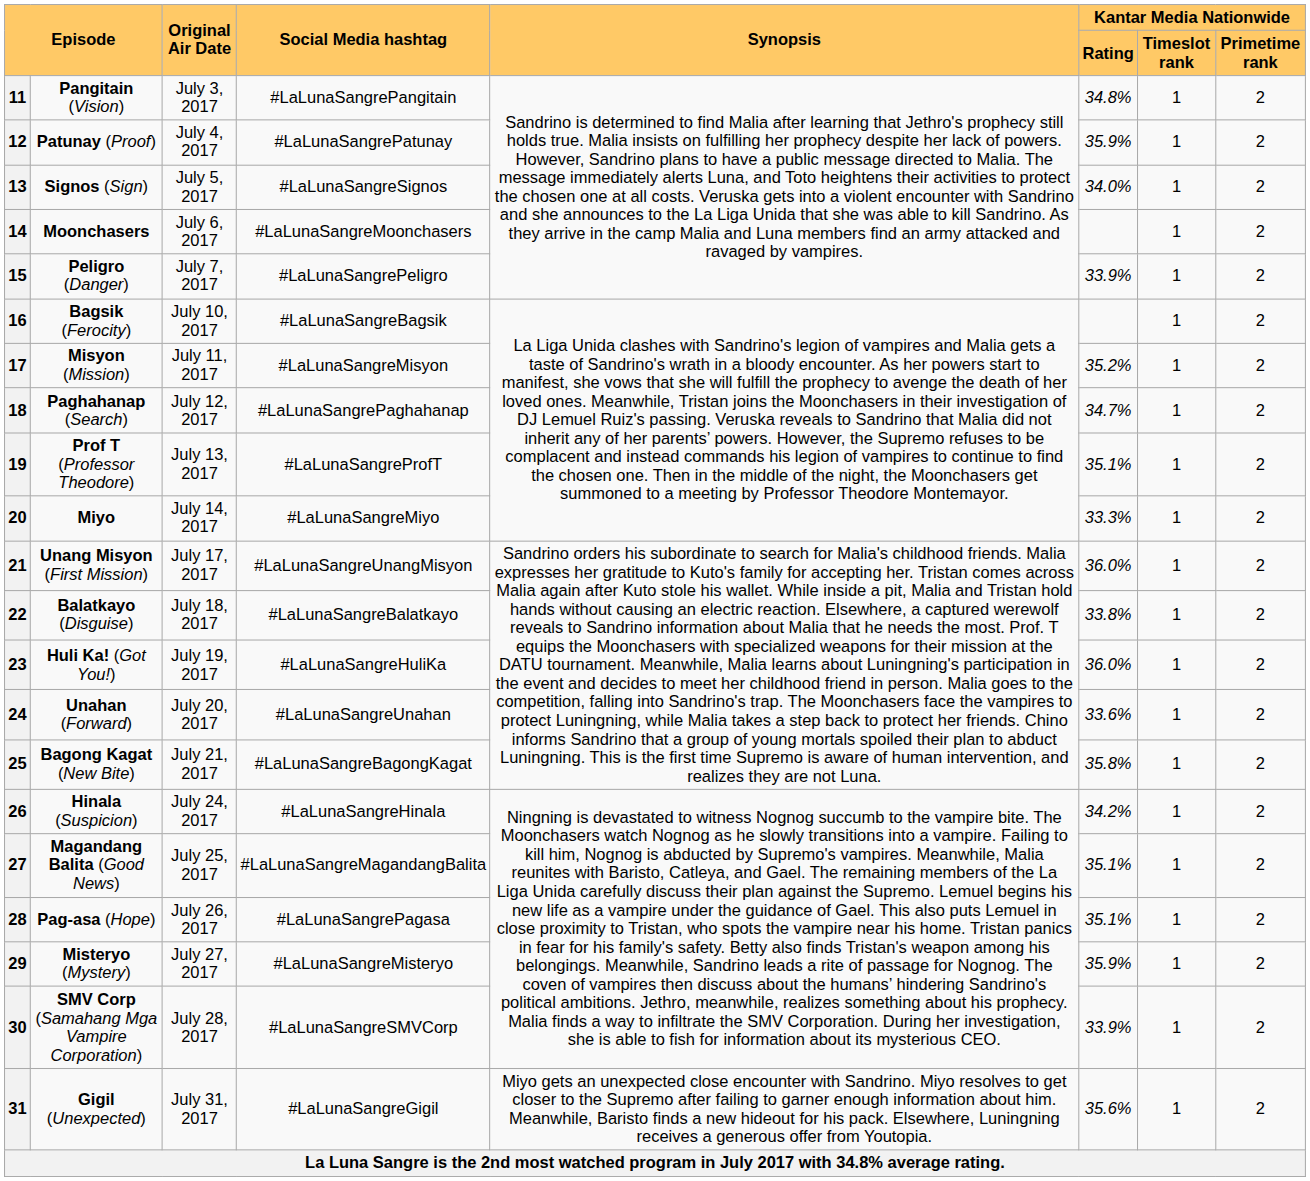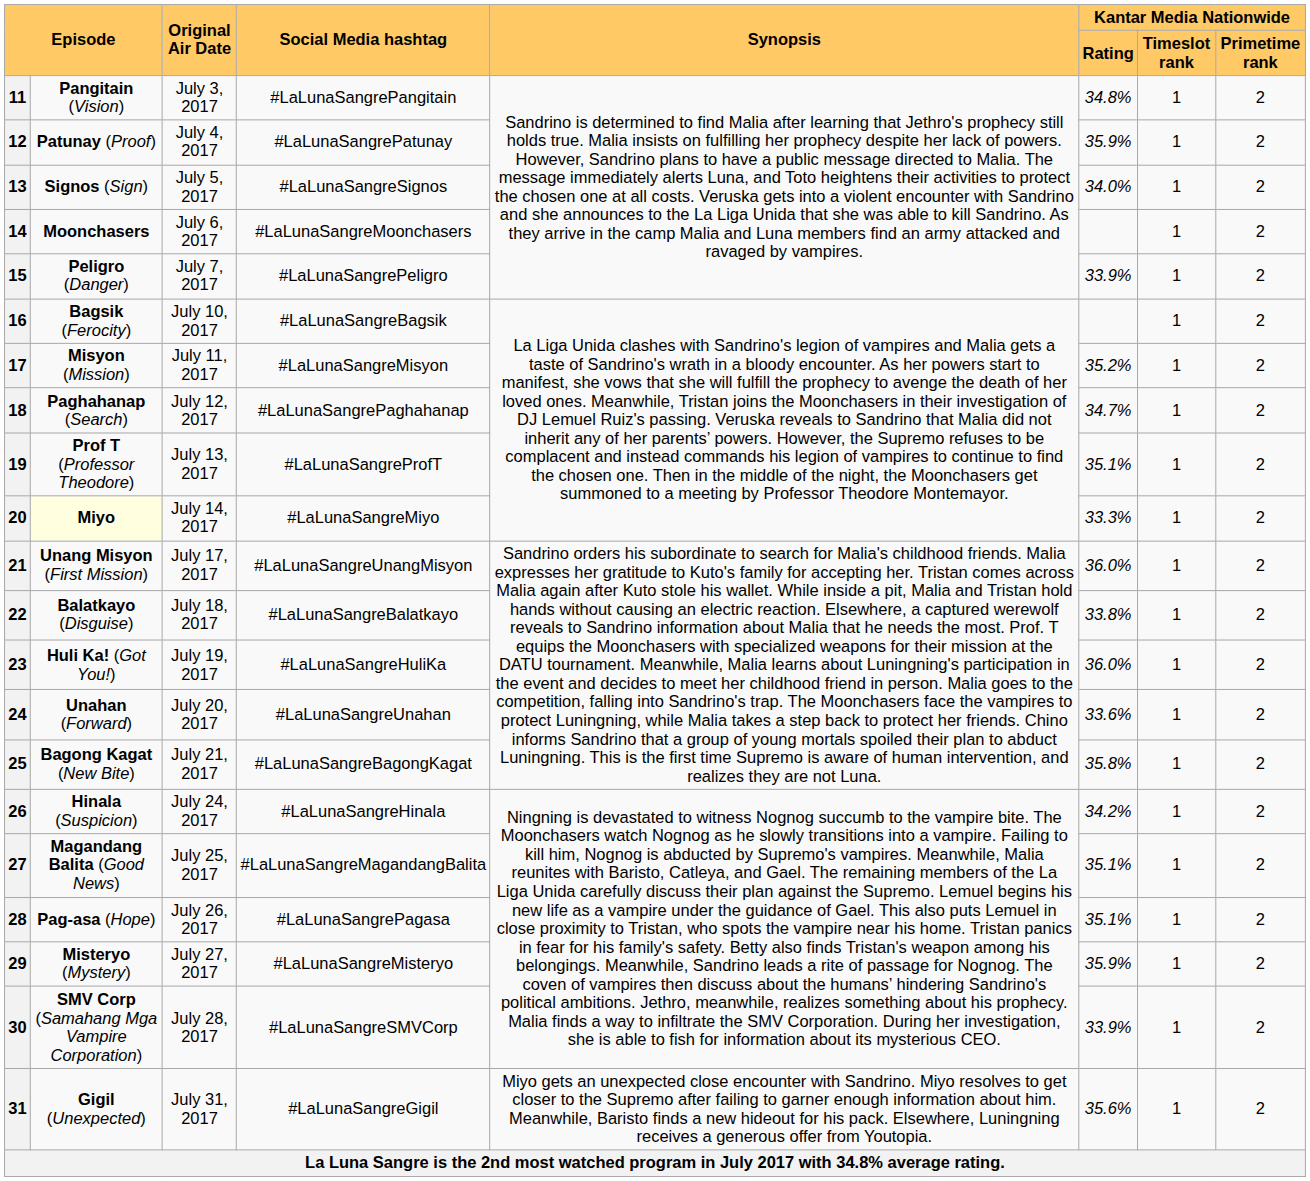(96, 518) no background -> (96, 518) lightyellow background
